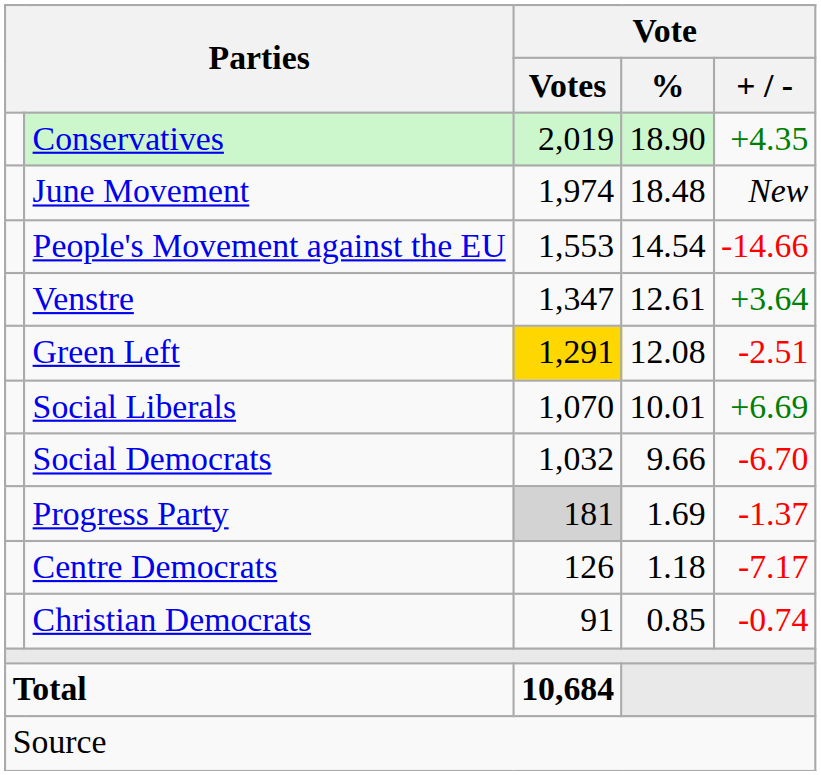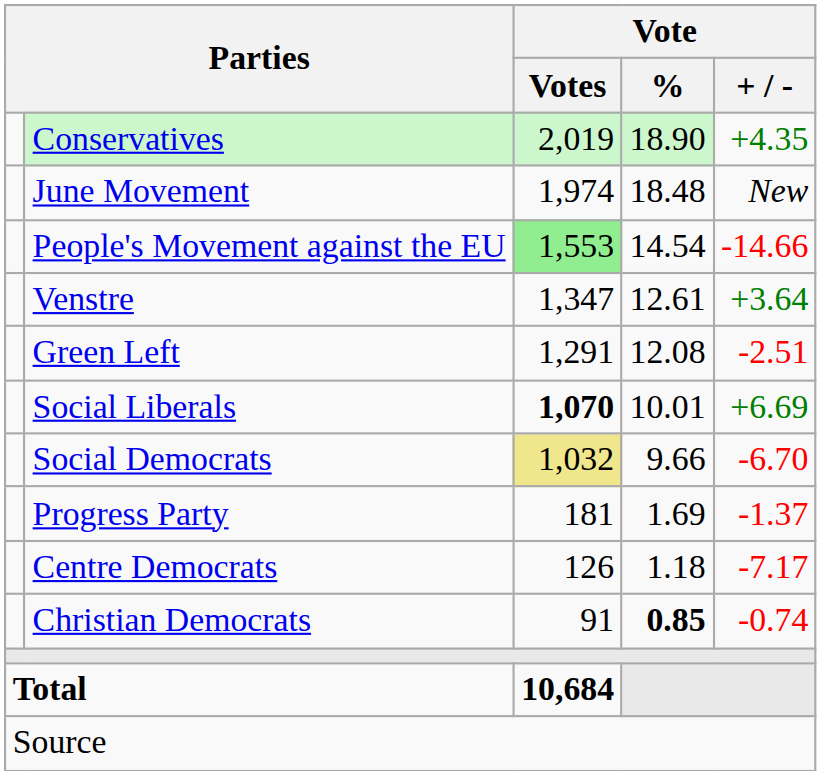(576, 245) no background -> (576, 245) lightgreen background
(576, 352) gold background -> (576, 352) no background
(576, 406) normal -> (576, 406) bold
(576, 459) no background -> (576, 459) khaki background
(589, 513) lightgrey background -> (589, 513) no background
(676, 620) normal -> (676, 620) bold
